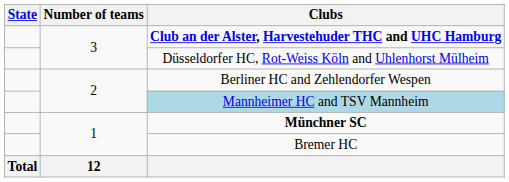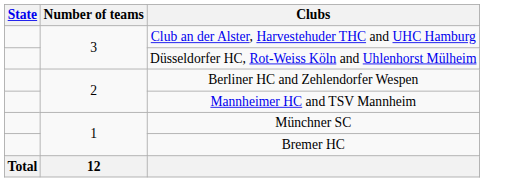(326, 36) bold -> (313, 36) normal
(326, 101) lightblue background -> (313, 101) no background
(326, 123) bold -> (313, 123) normal
